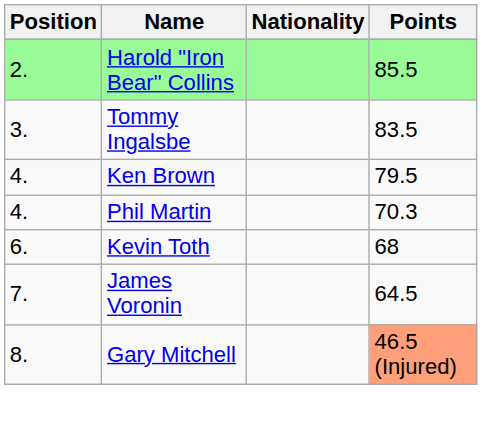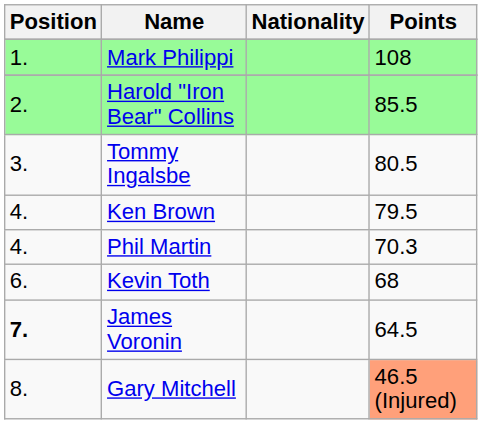+ row: (170, 57)
(396, 129) 83.5 -> (396, 164) 80.5
(19, 294) normal -> (19, 329) bold
